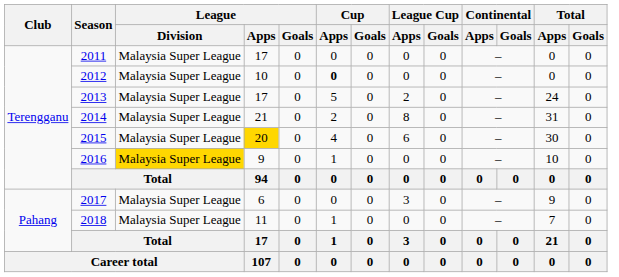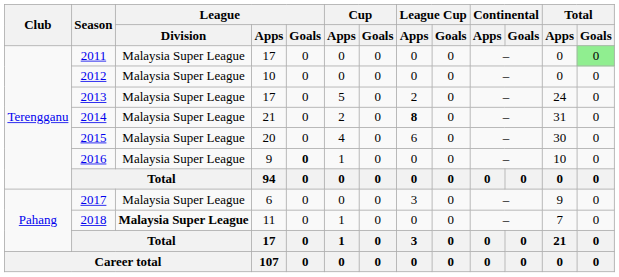(588, 55) no background -> (596, 55) lightgreen background
(334, 76) bold -> (341, 76) normal
(406, 117) normal -> (414, 117) bold
(261, 138) gold background -> (269, 138) no background
(180, 158) gold background -> (184, 158) no background
(297, 158) normal -> (305, 158) bold
(180, 220) normal -> (184, 220) bold
